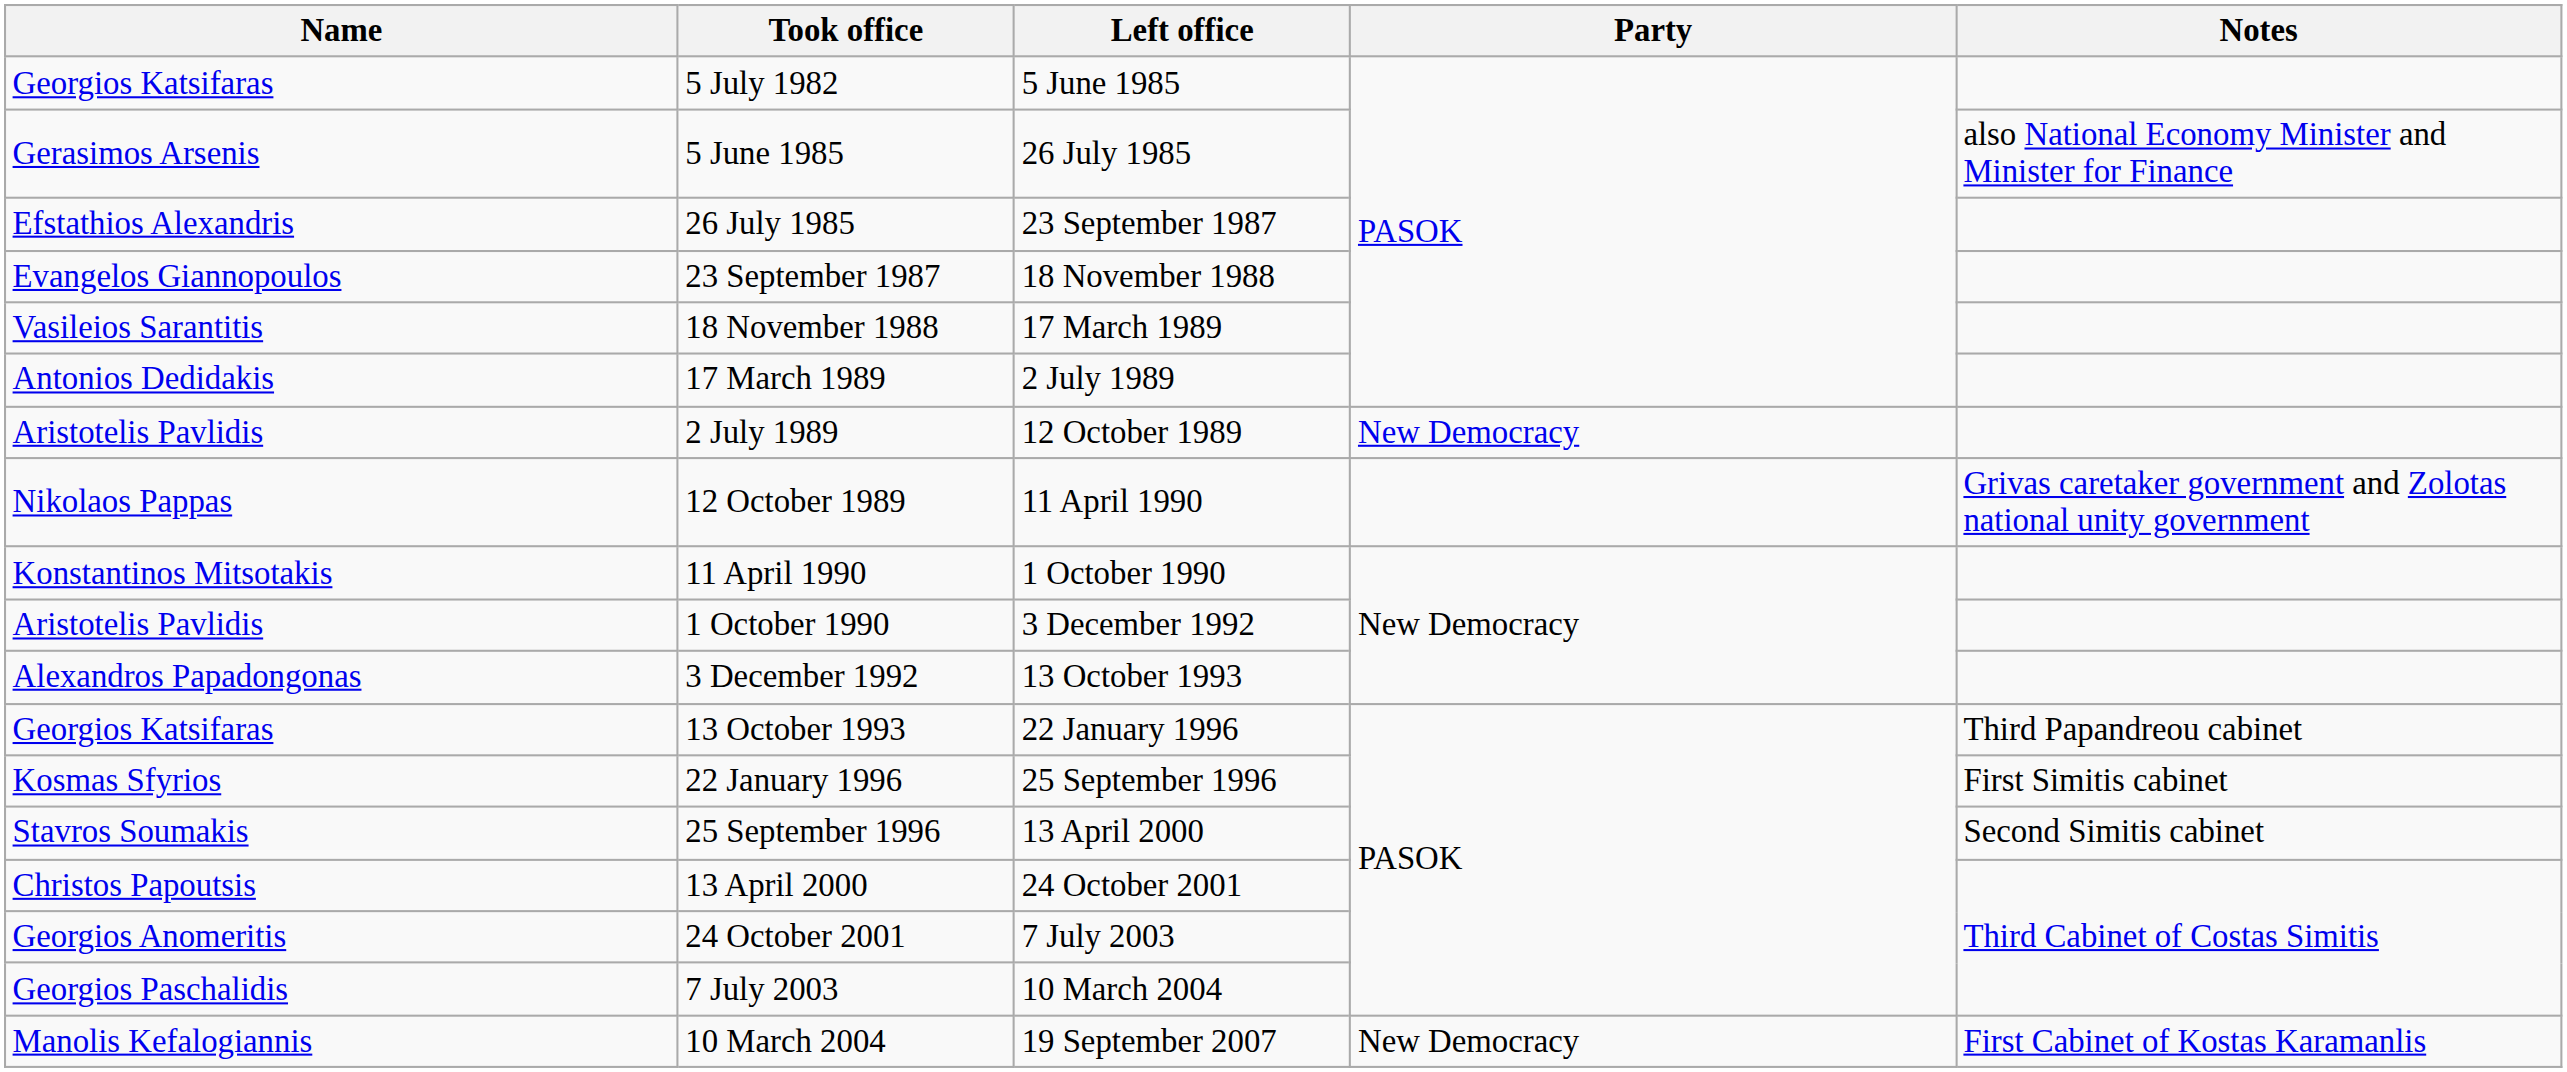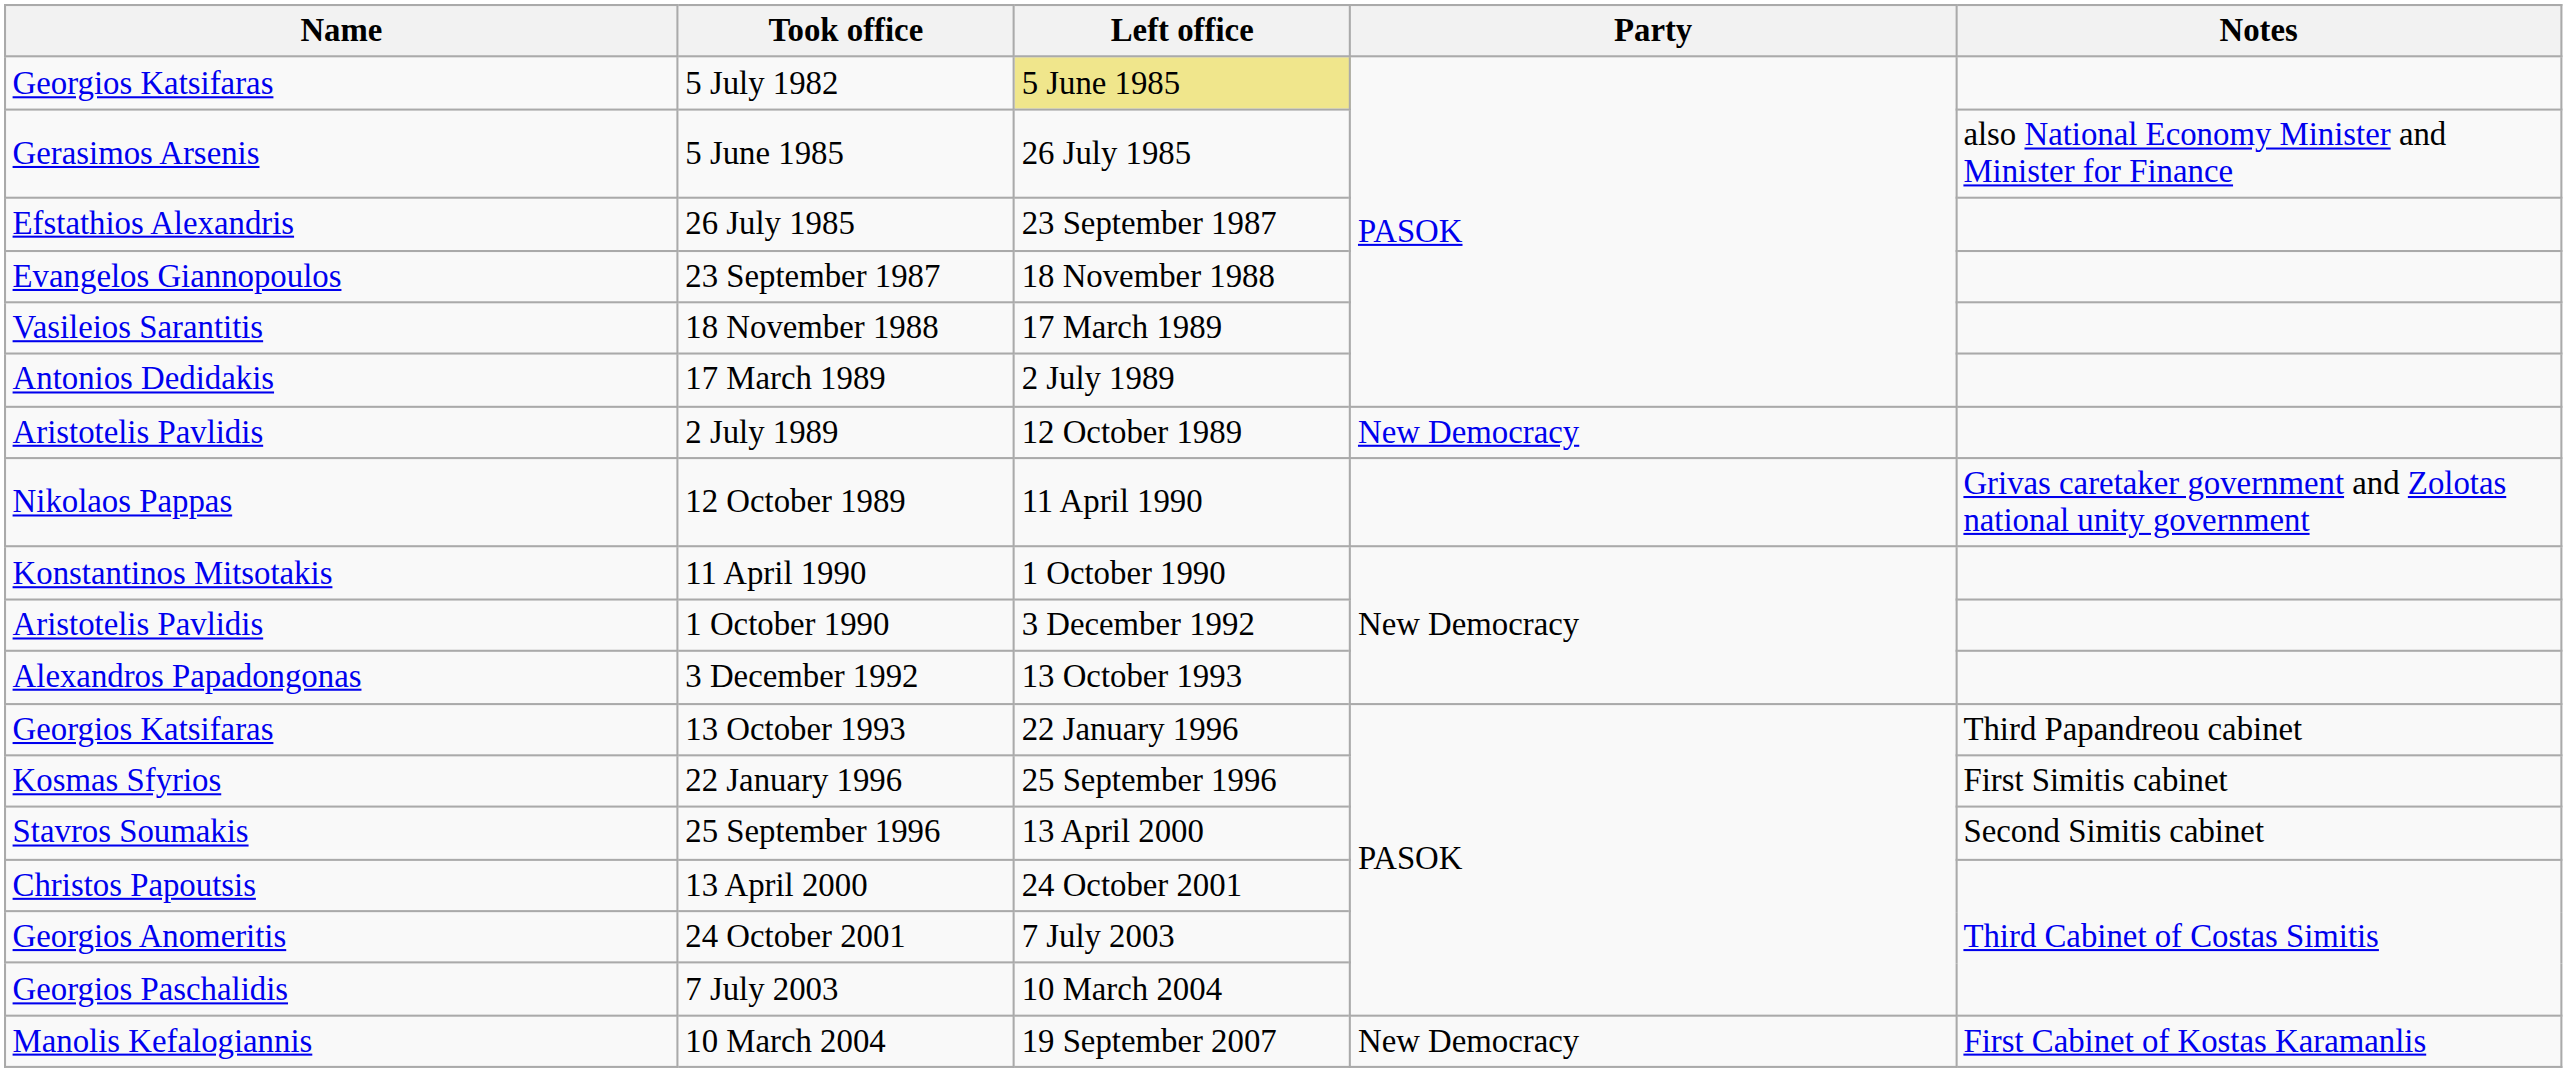(1101, 82) no background -> (1101, 82) khaki background
